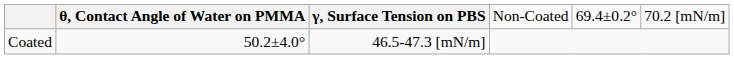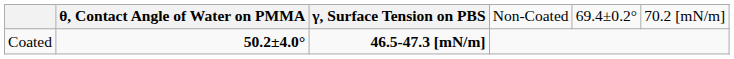(274, 41) normal -> (274, 41) bold
(429, 41) normal -> (428, 41) bold
